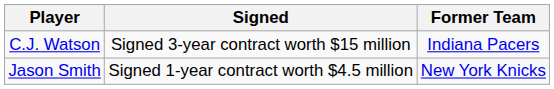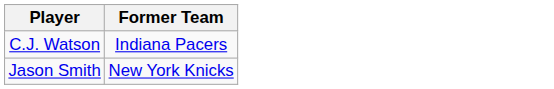- column: (261, 17)
